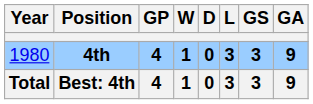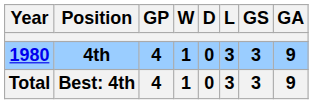(29, 55) normal -> (29, 55) bold
